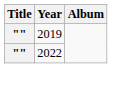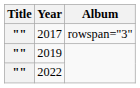+ row: (50, 33)
